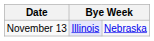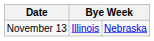(85, 28) lavender background -> (85, 28) no background
